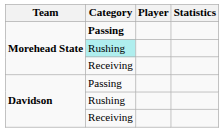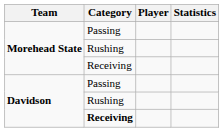(106, 30) bold -> (104, 30) normal
(107, 48) paleturquoise background -> (105, 48) no background
(111, 118) normal -> (110, 118) bold
